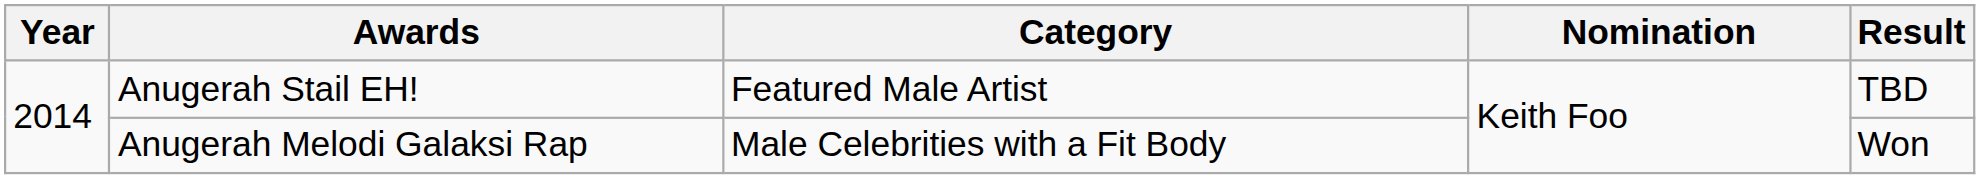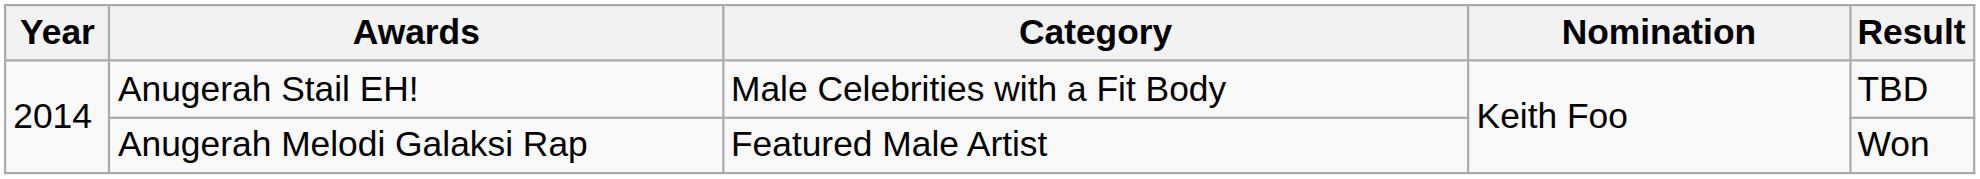(889, 88) Featured Male Artist -> (979, 88) Male Celebrities with a Fit Body
(979, 144) Male Celebrities with a Fit Body -> (889, 144) Featured Male Artist
